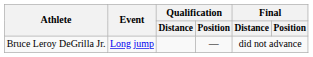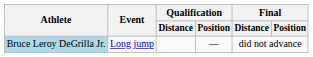(56, 44) no background -> (56, 44) lightblue background
